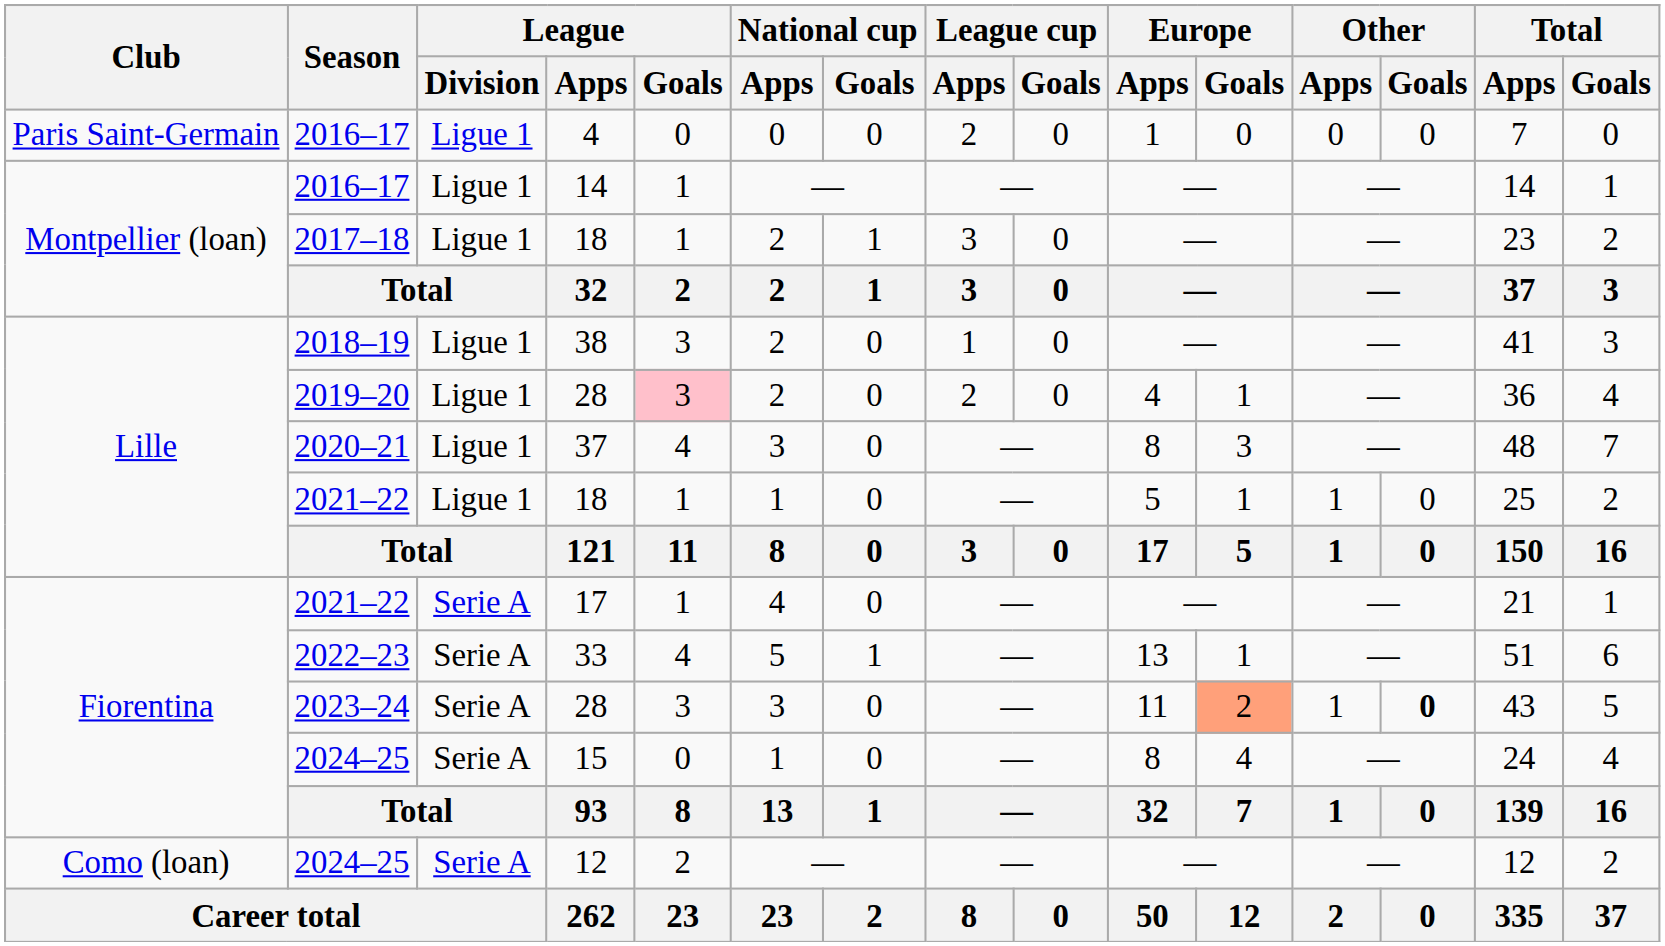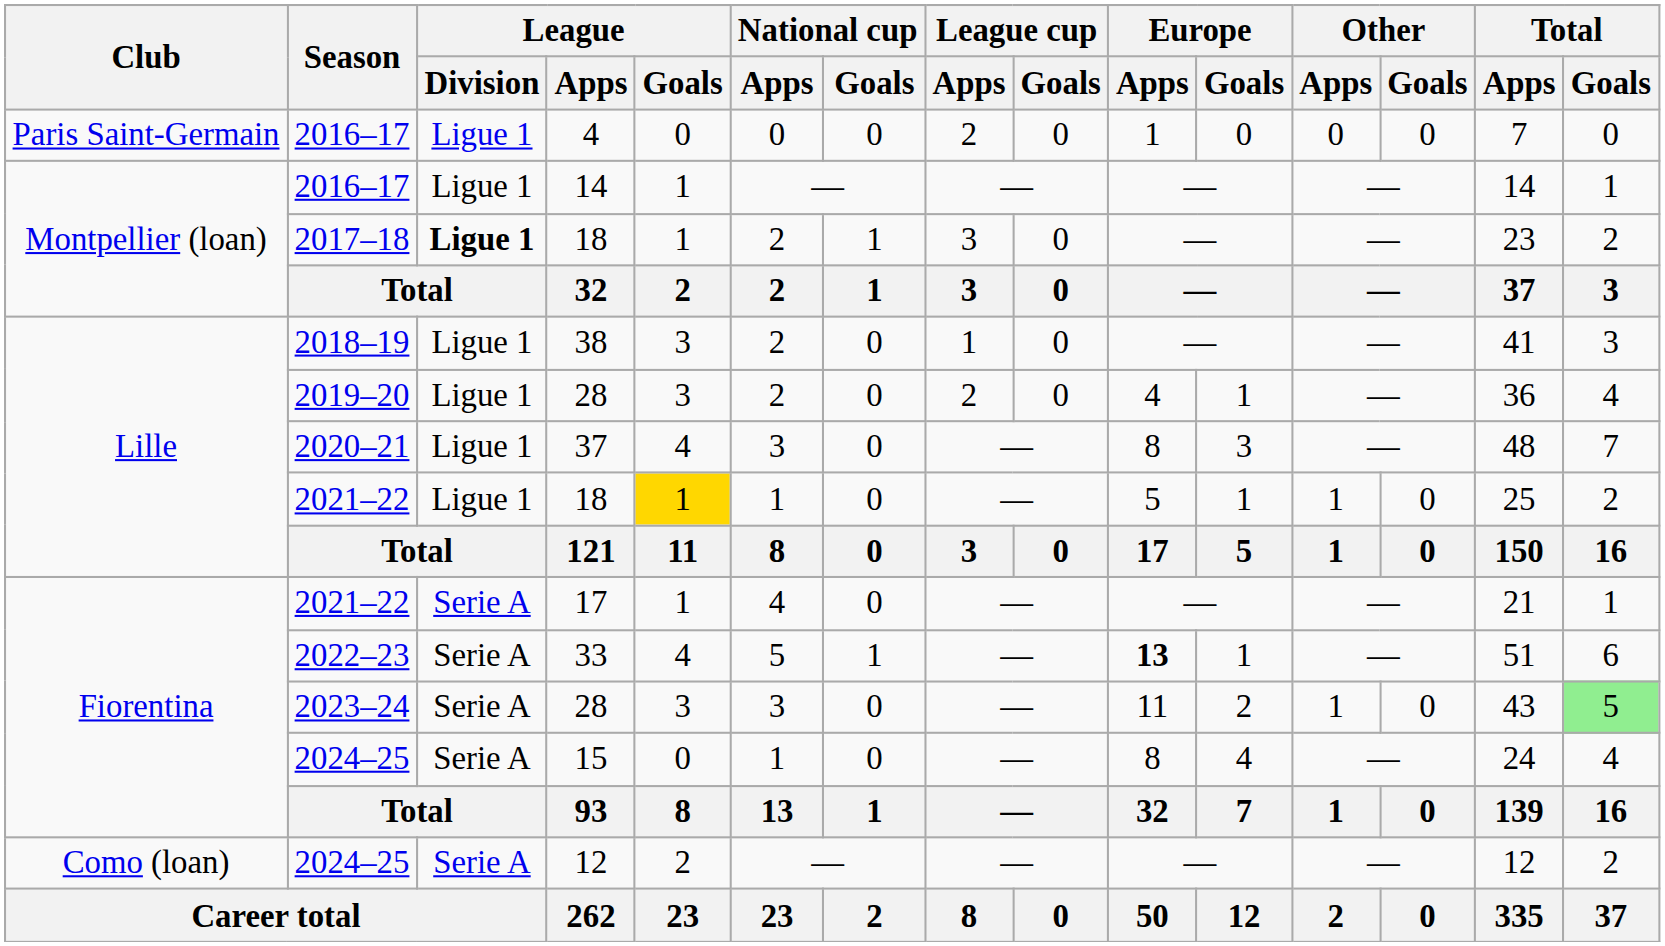(482, 238) normal -> (482, 238) bold
(683, 394) pink background -> (683, 394) no background
(683, 498) no background -> (683, 498) gold background
(1152, 654) normal -> (1152, 654) bold
(1244, 706) lightsalmon background -> (1244, 706) no background
(1427, 706) bold -> (1427, 706) normal
(1611, 706) no background -> (1611, 706) lightgreen background
